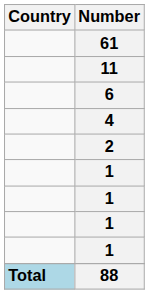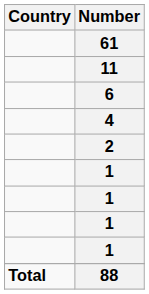(27, 276) lightblue background -> (27, 276) no background
